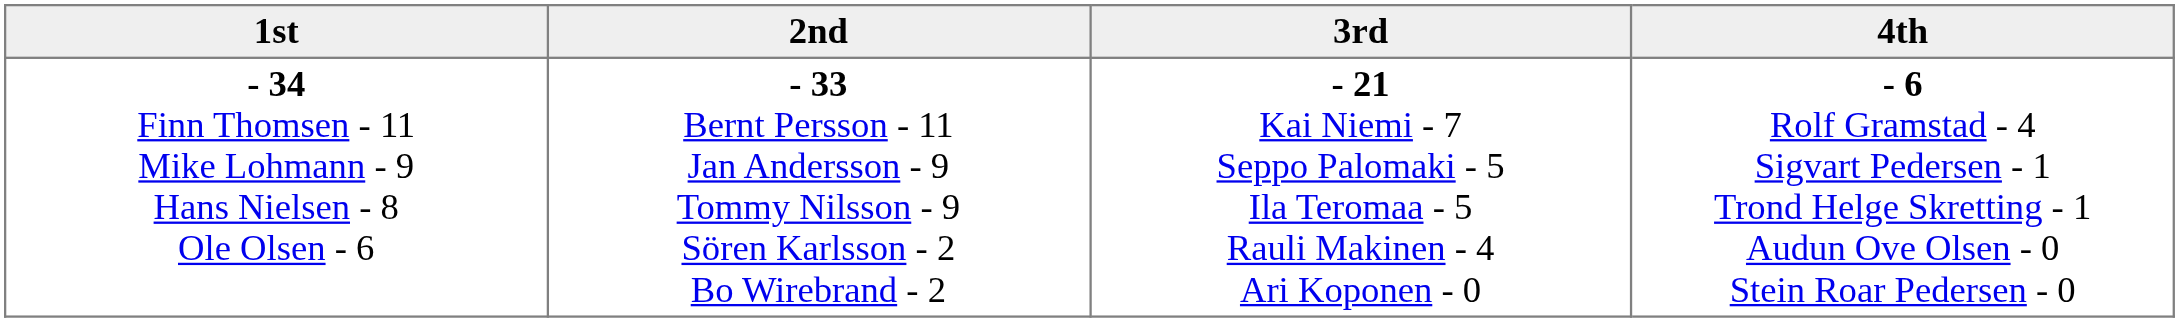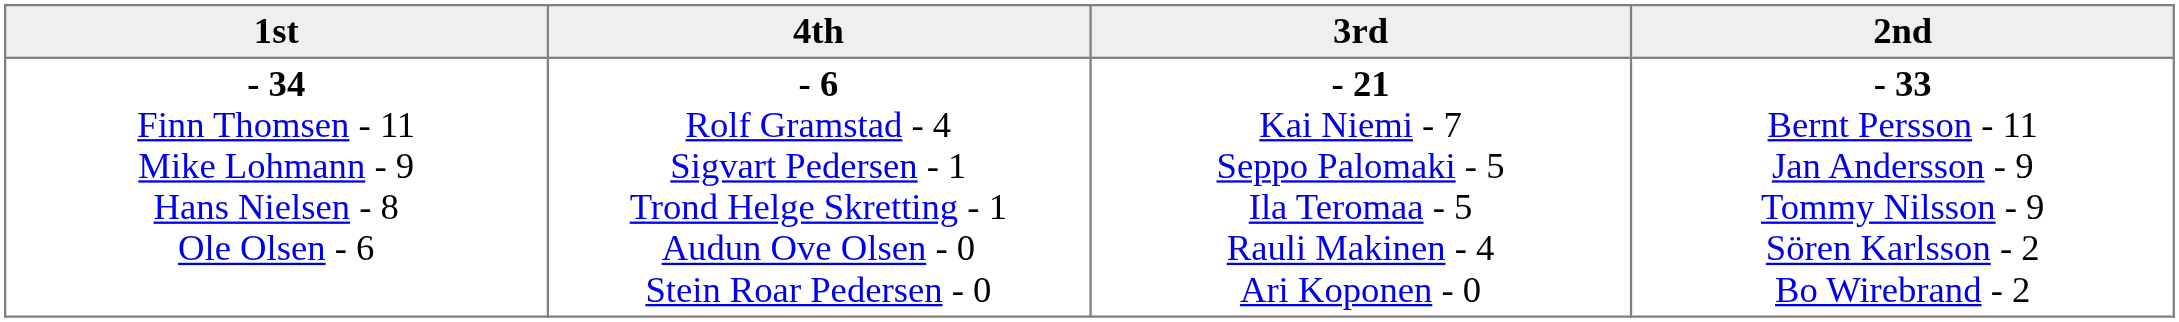columns swapped: (818, 30) <-> (1903, 30)
